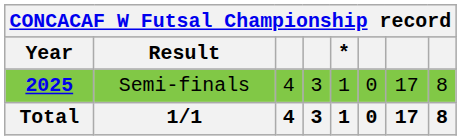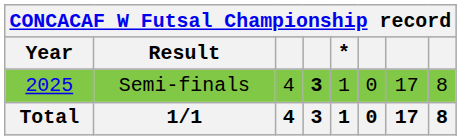(49, 86) bold -> (49, 86) normal
(316, 86) normal -> (316, 86) bold
